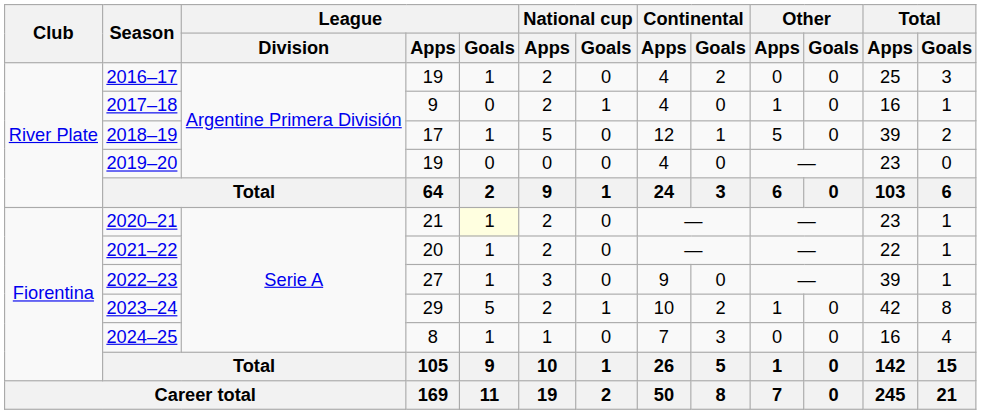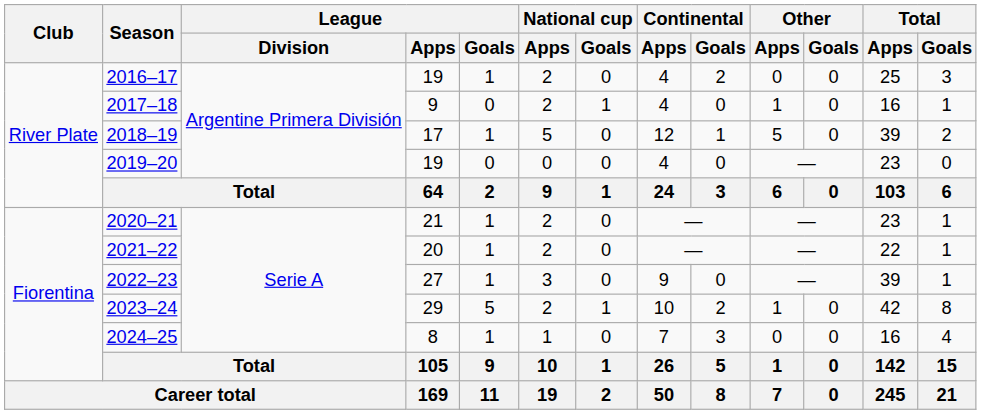(489, 221) lightyellow background -> (489, 221) no background
